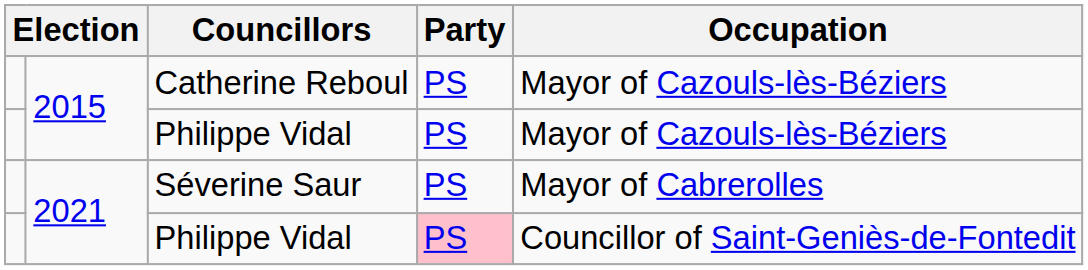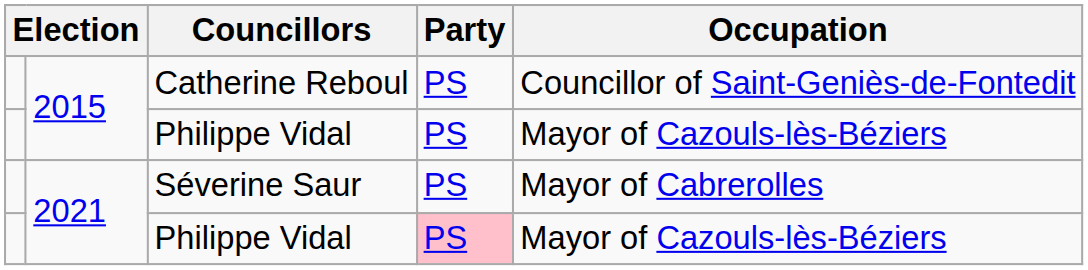(733, 82) Mayor of Cazouls-lès-Béziers -> (798, 82) Councillor of Saint-Geniès-de-Fontedit
(798, 237) Councillor of Saint-Geniès-de-Fontedit -> (733, 237) Mayor of Cazouls-lès-Béziers
